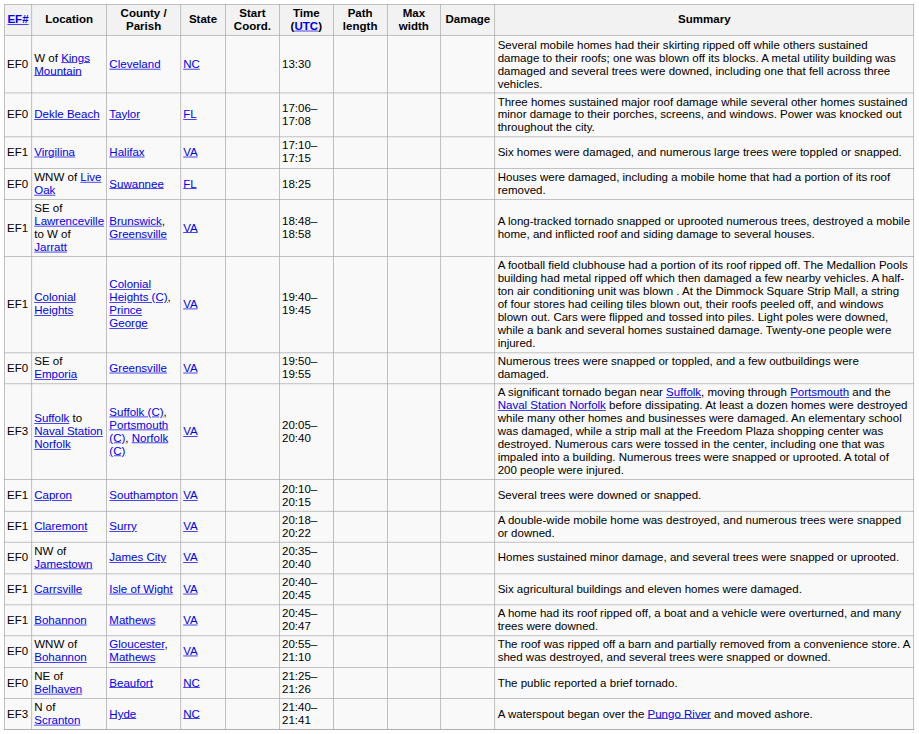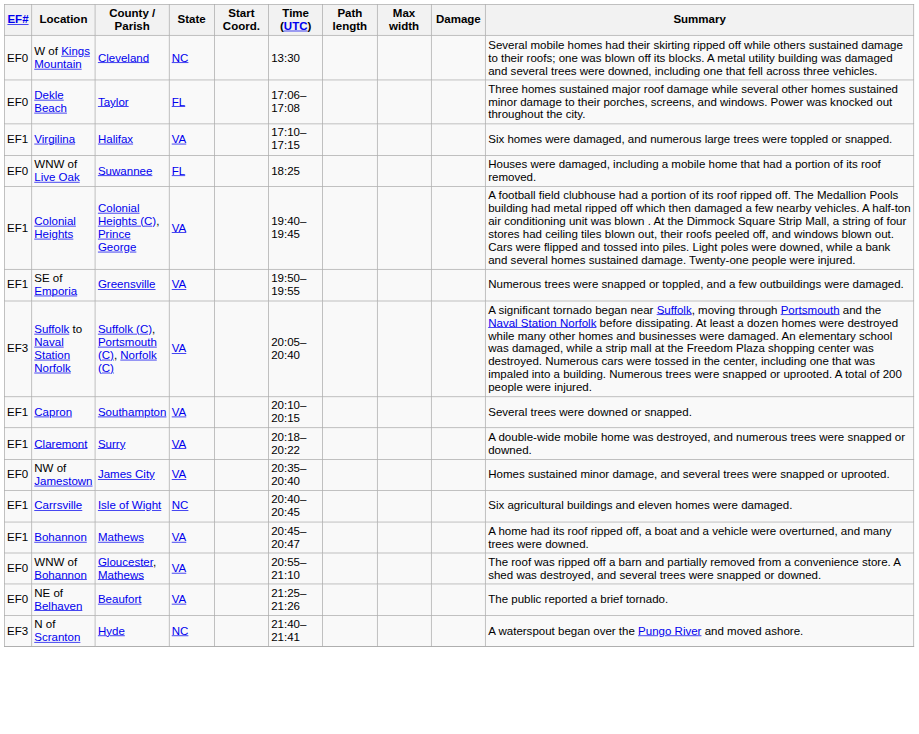- row: (69, 228)
(18, 368) EF0 -> (18, 285) EF1
(190, 589) VA -> (180, 506) NC
(192, 682) NC -> (179, 599) VA
